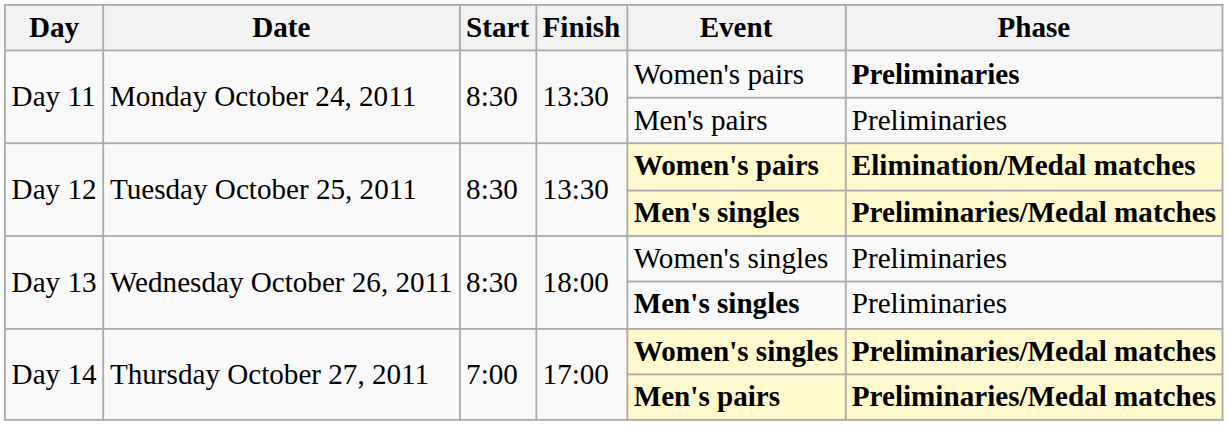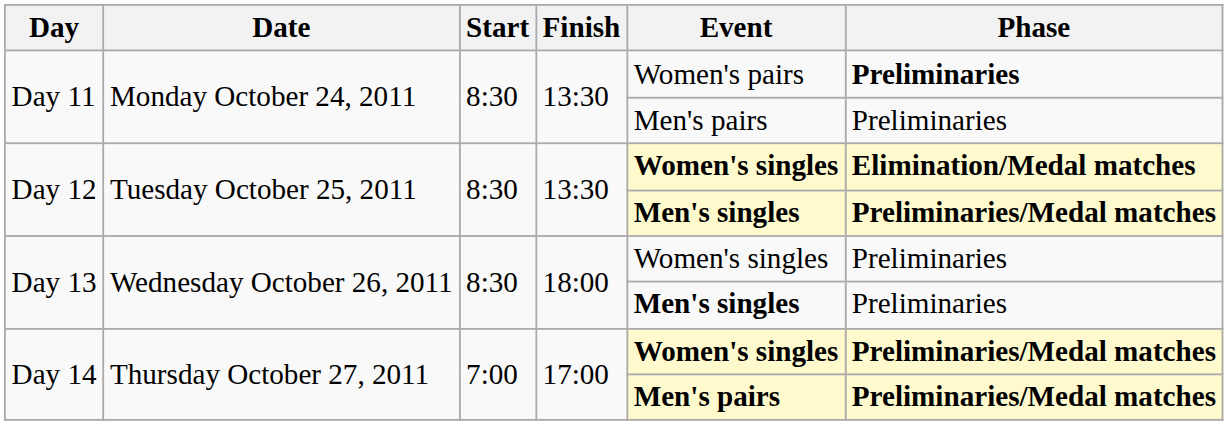(726, 166) Women's pairs -> (736, 166) Women's singles
